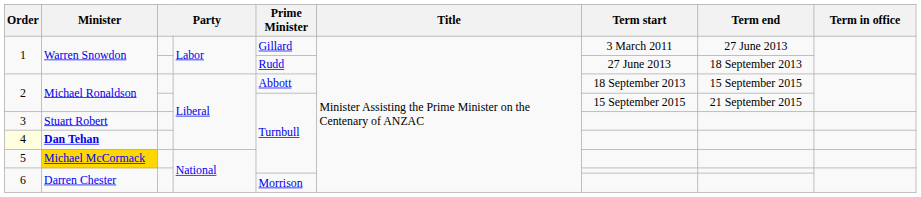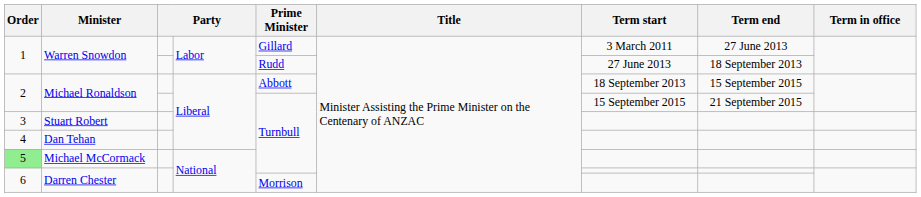(23, 139) lightyellow background -> (23, 139) no background
(72, 139) bold -> (70, 139) normal
(23, 158) no background -> (23, 158) lightgreen background
(95, 158) gold background -> (95, 158) no background
